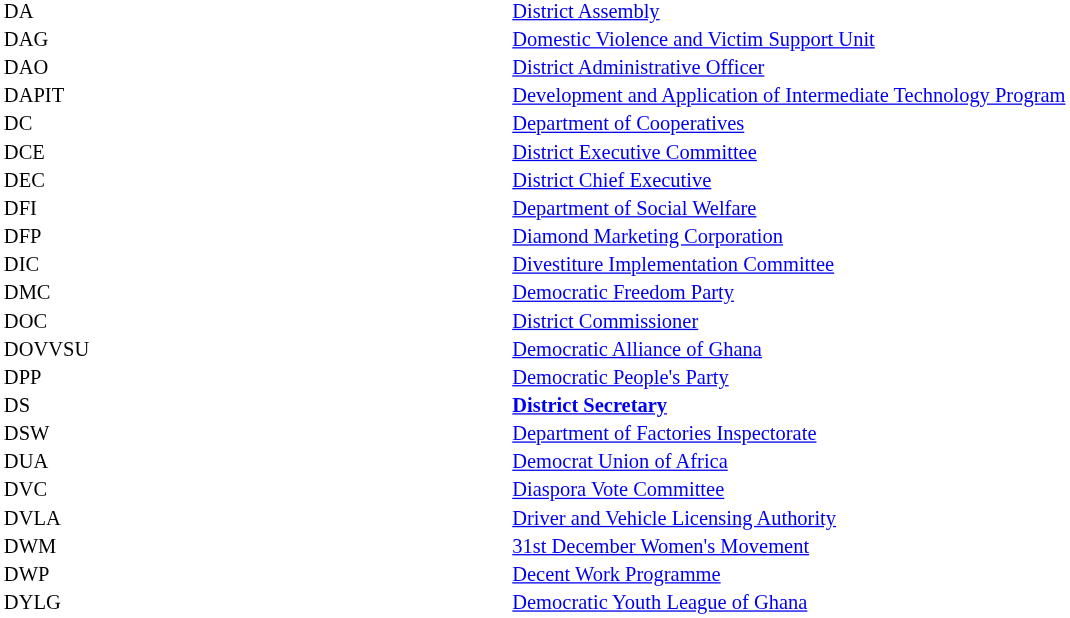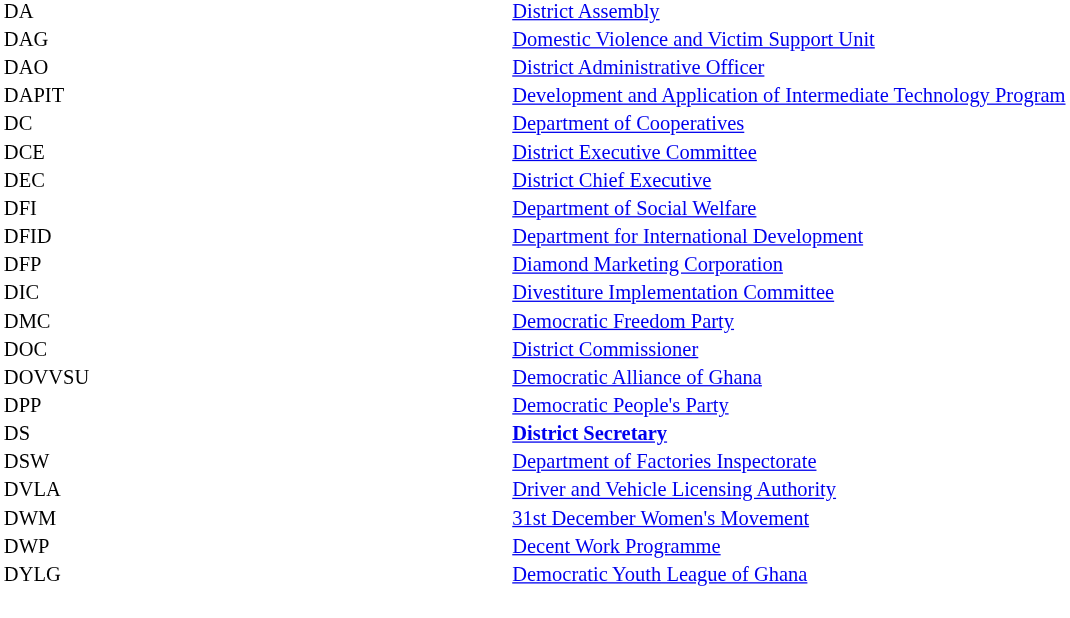+ row: (28, 236)
- row: (26, 461)
- row: (25, 489)
